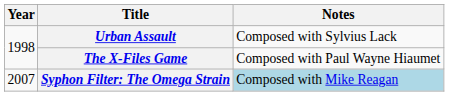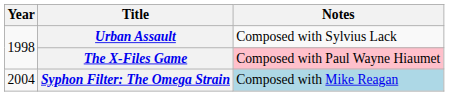(338, 58) no background -> (338, 58) pink background
(21, 79) 2007 -> (21, 79) 2004
